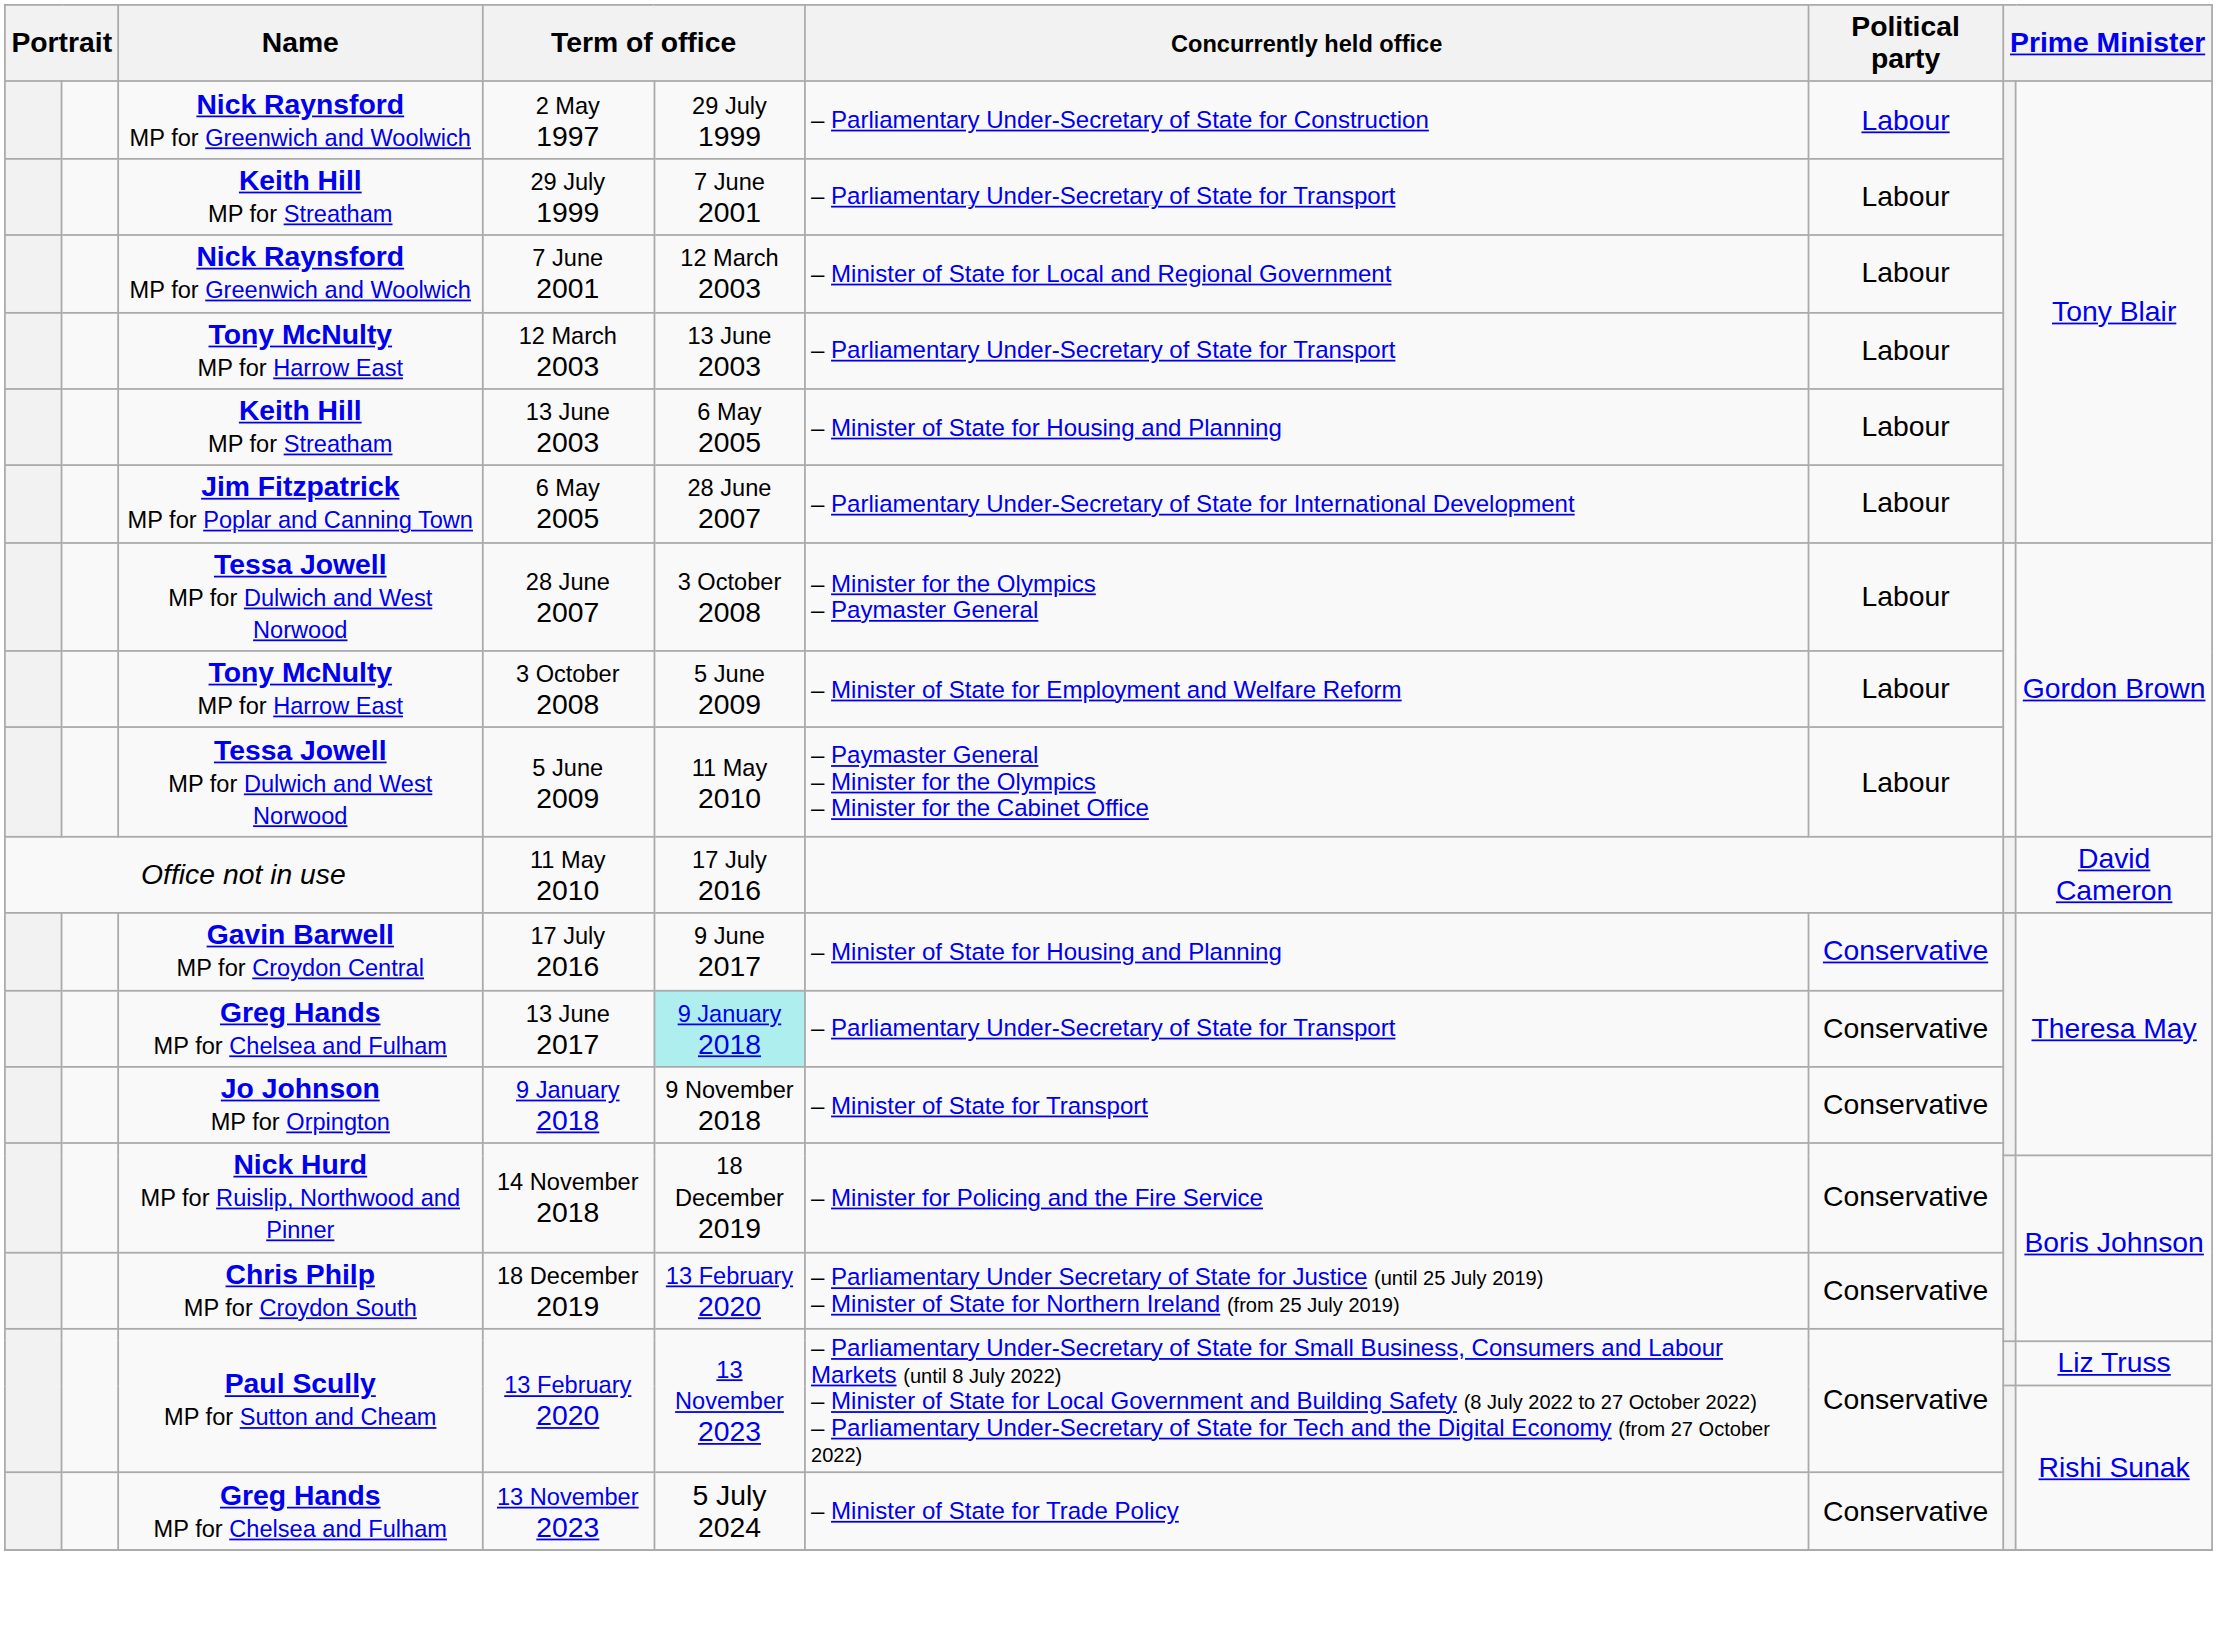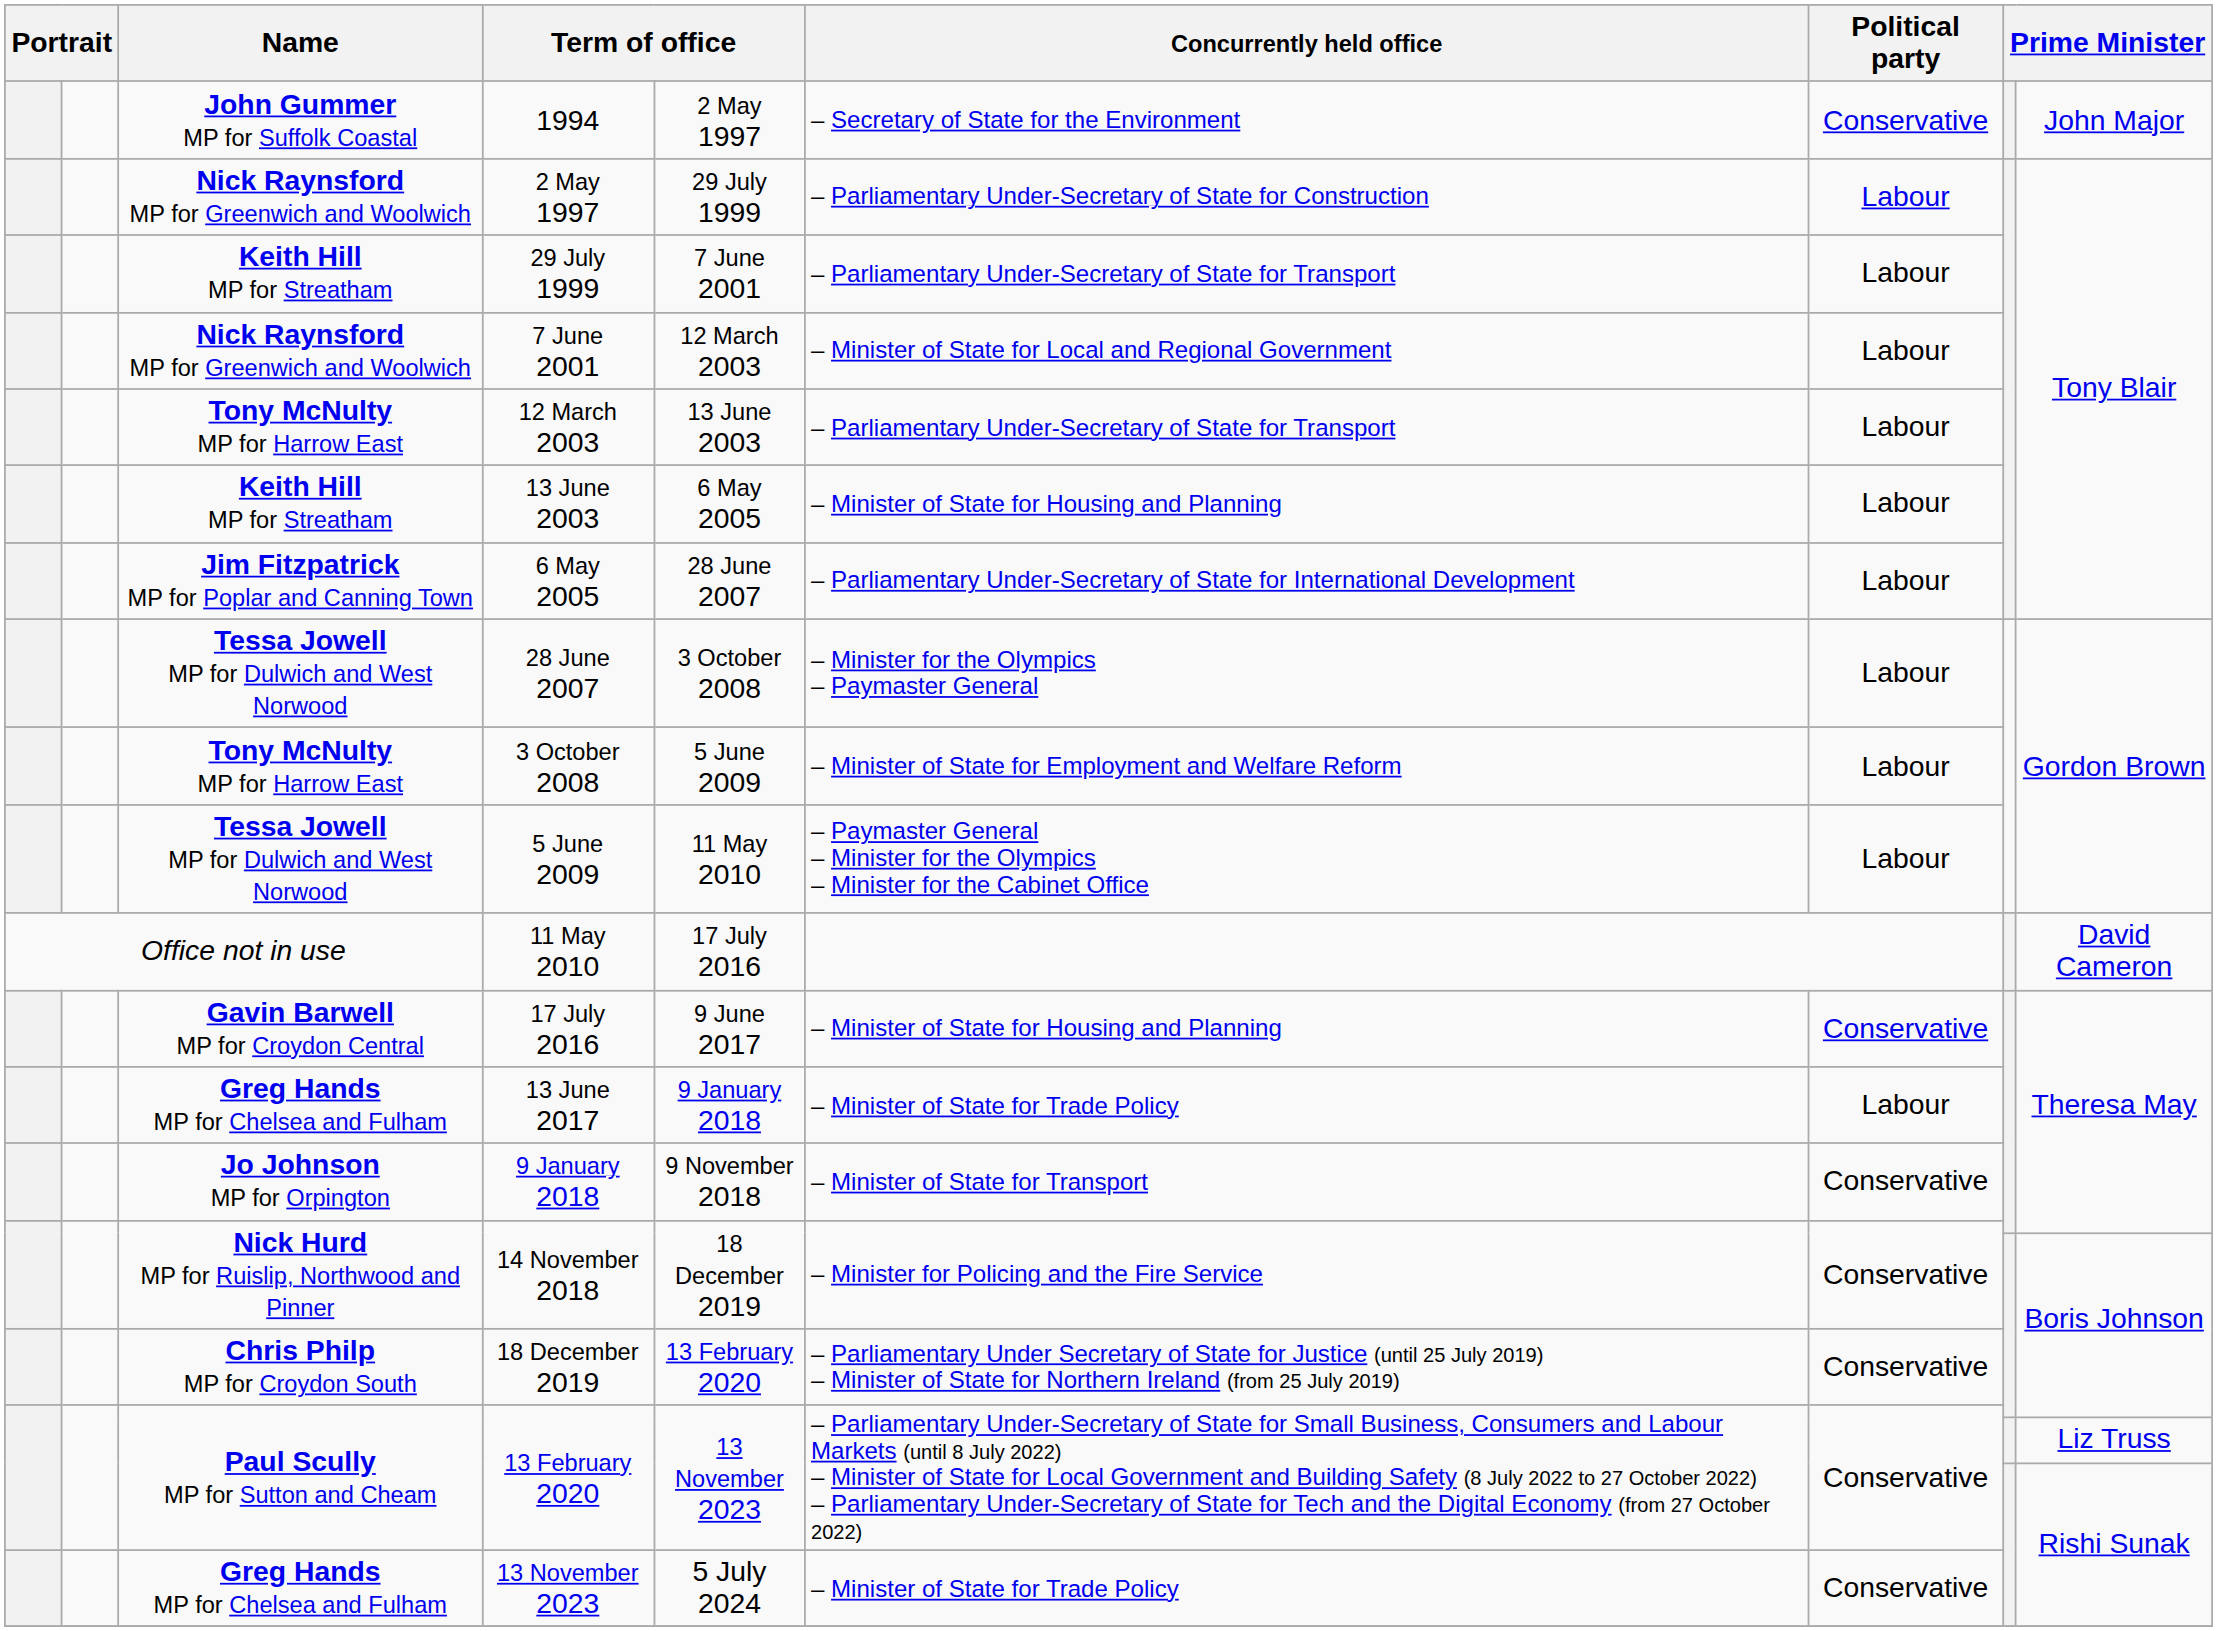+ row: (300, 119)
(729, 1027) paleturquoise background -> (729, 1104) no background
(1103, 1028) – Parliamentary Under-Secretary of State for Transport -> (995, 1105) – Minister of State for Trade Policy
(1906, 1027) Conservative -> (1906, 1104) Labour
